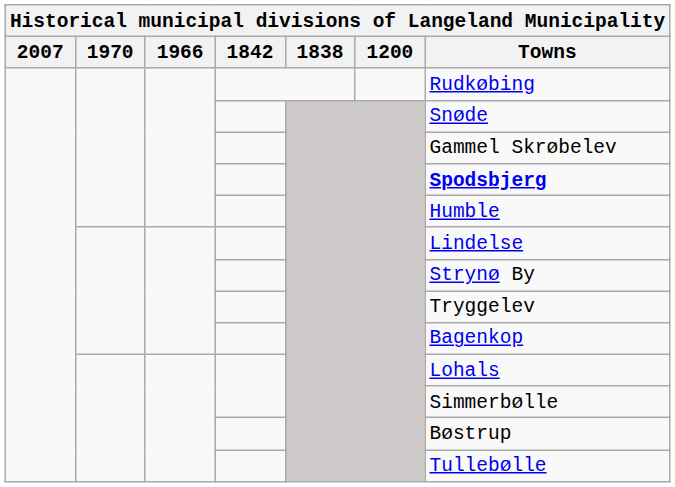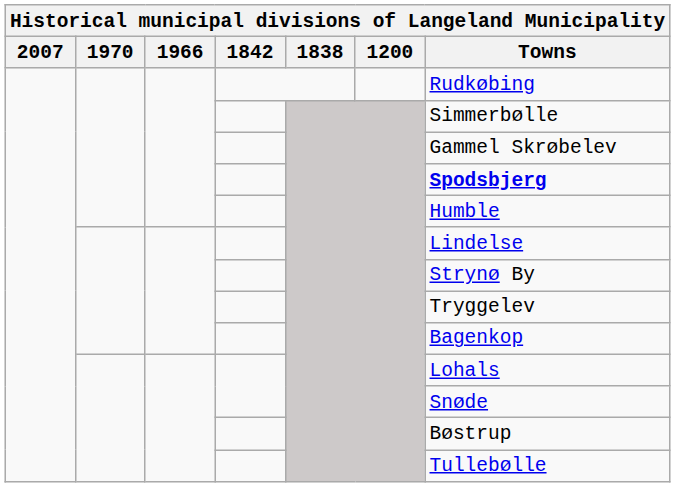(459, 116) Snøde -> (494, 116) Simmerbølle
(494, 402) Simmerbølle -> (459, 402) Snøde
